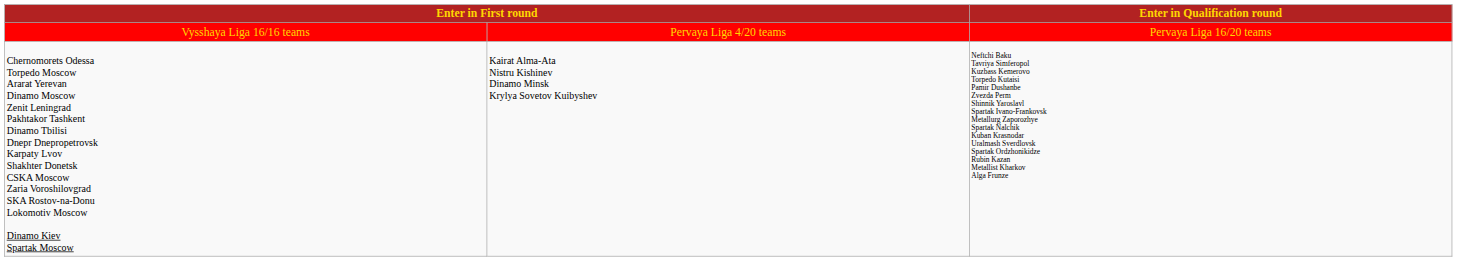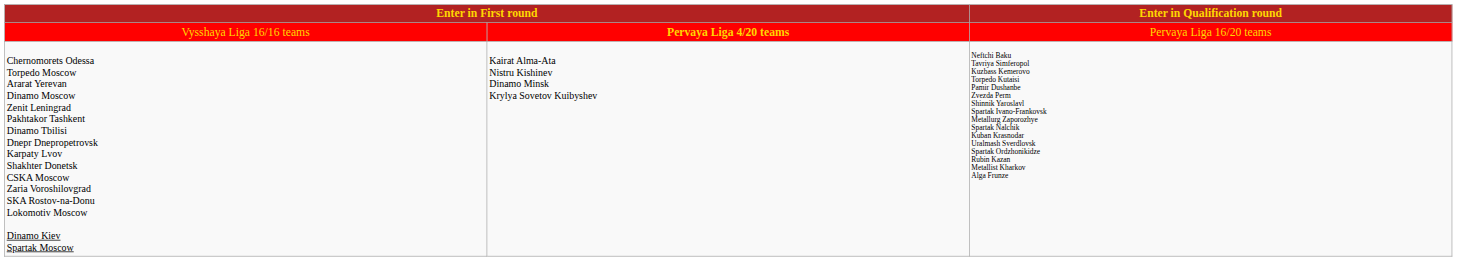(728, 32) normal -> (728, 32) bold
